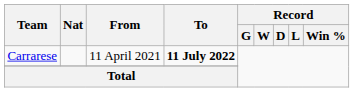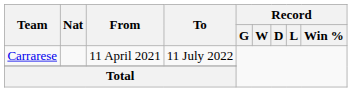(201, 55) bold -> (200, 55) normal
